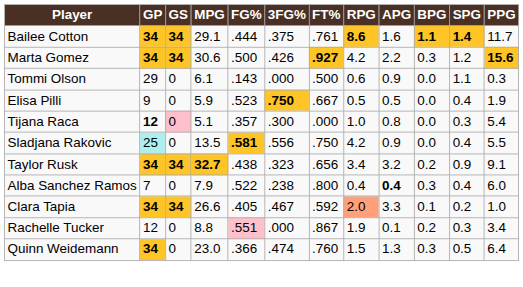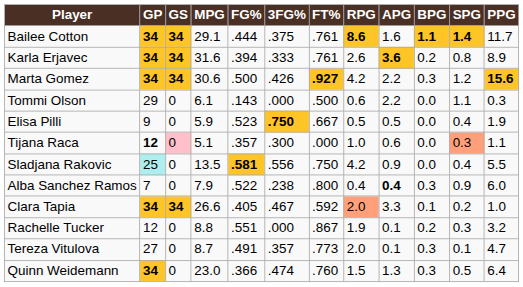+ row: (47, 57)
(391, 79) 0.9 -> (391, 100) 2.2
(391, 121) 0.8 -> (391, 143) 0.6
(462, 121) no background -> (462, 143) lightsalmon background
(497, 121) 5.4 -> (497, 143) 1.1
- row: (43, 164)
(462, 185) 0.4 -> (462, 185) 0.9
(244, 228) pink background -> (244, 228) no background
(497, 228) 3.4 -> (497, 228) 3.2
+ row: (53, 249)
